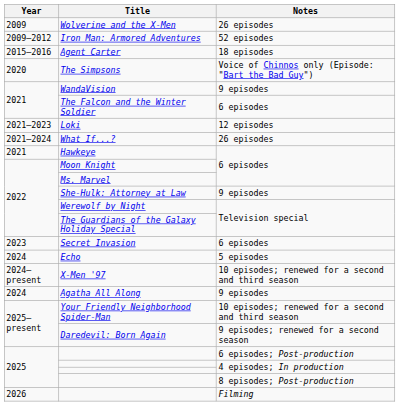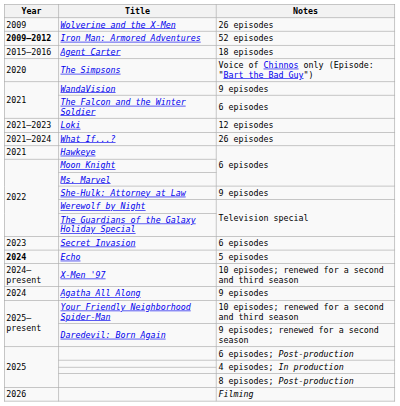(29, 38) normal -> (29, 38) bold
(16, 257) normal -> (16, 257) bold
